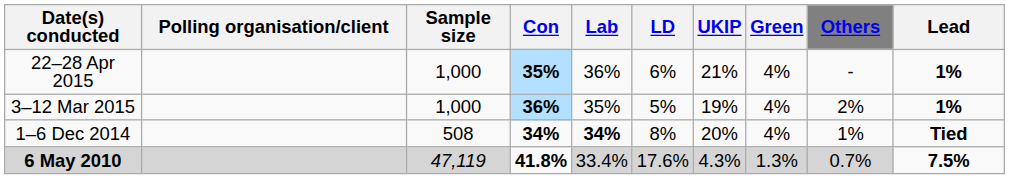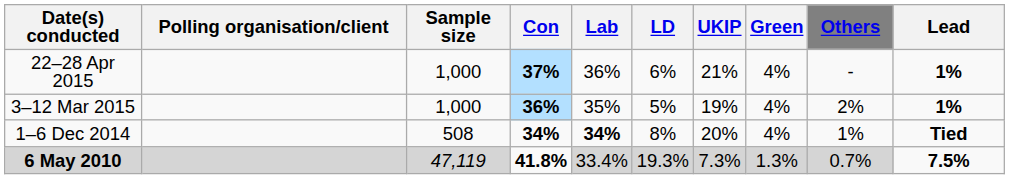(541, 72) 35% -> (541, 72) 37%
(663, 160) 17.6% -> (663, 160) 19.3%
(720, 160) 4.3% -> (720, 160) 7.3%
